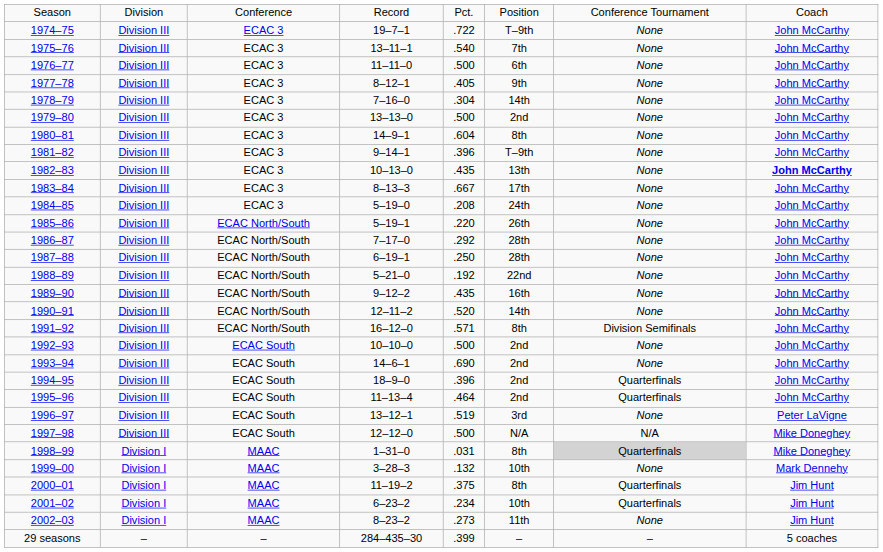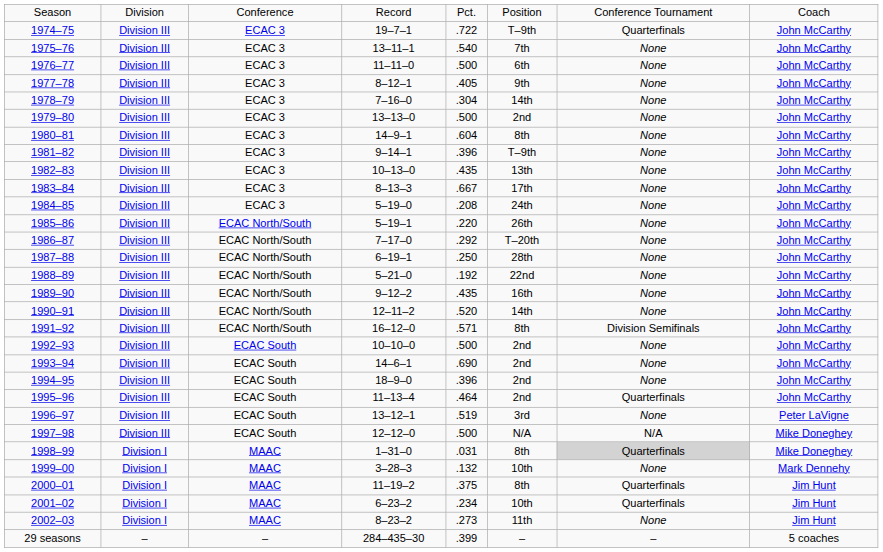(650, 30) None -> (653, 30) Quarterfinals
(812, 170) bold -> (814, 170) normal
(519, 240) 28th -> (522, 240) T–20th
(650, 380) Quarterfinals -> (653, 380) None
